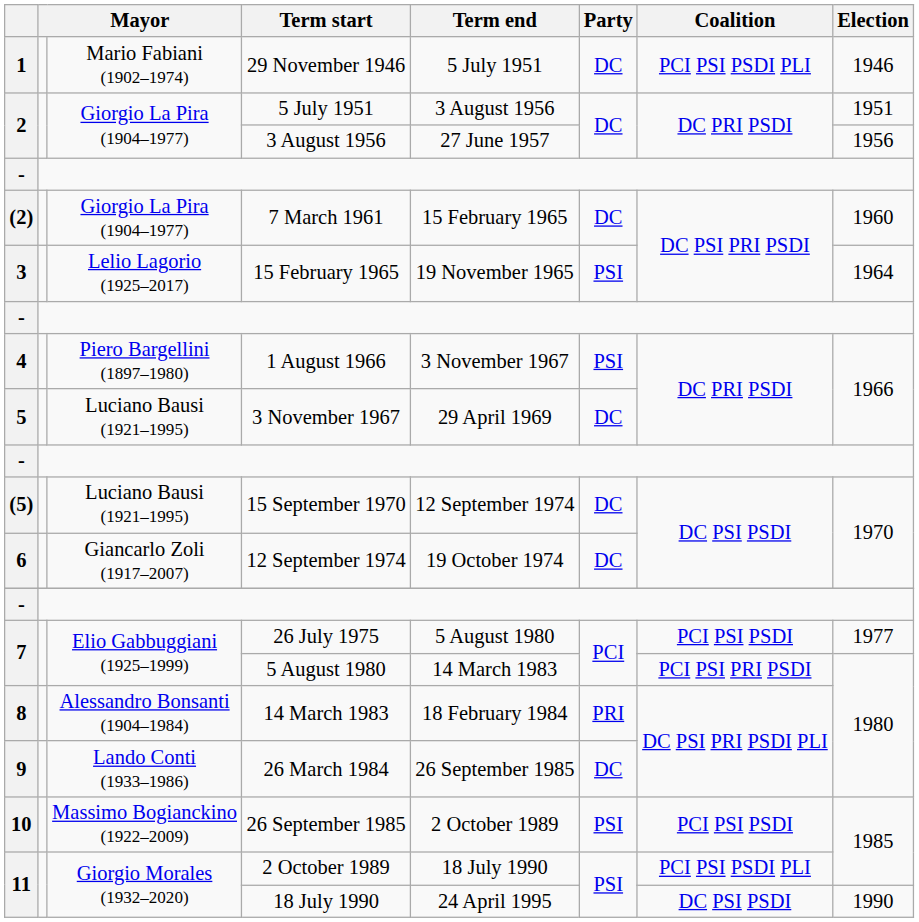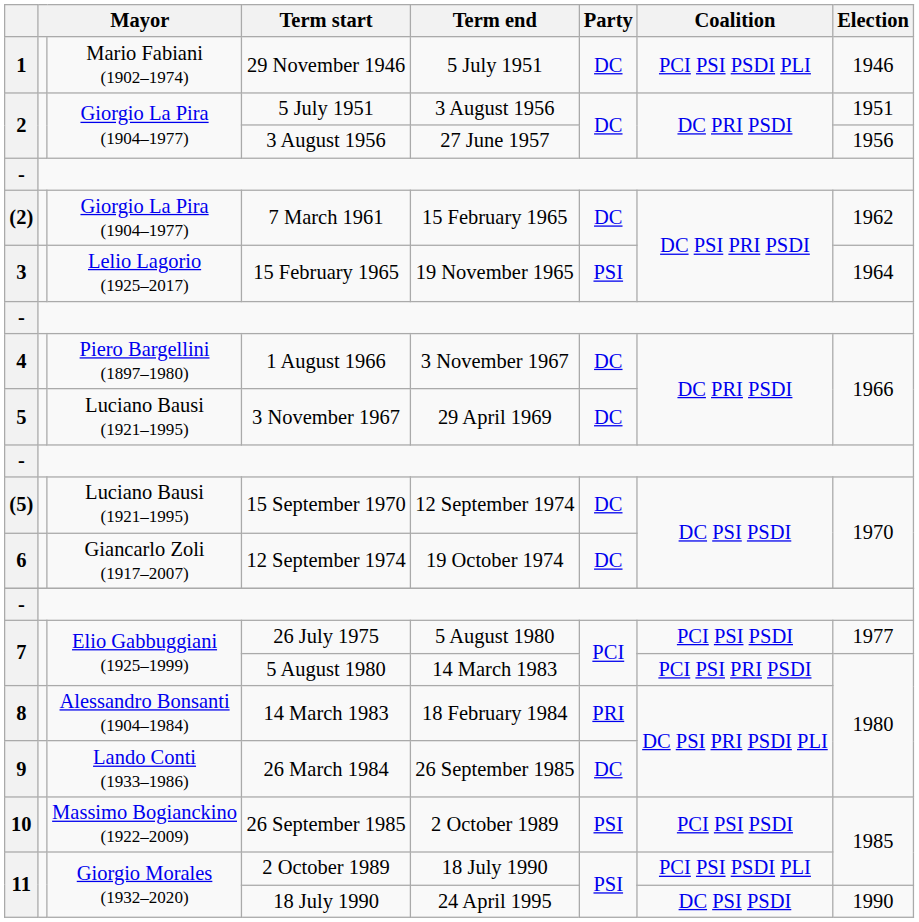(873, 217) 1960 -> (873, 217) 1962
(608, 361) PSI -> (608, 361) DC
